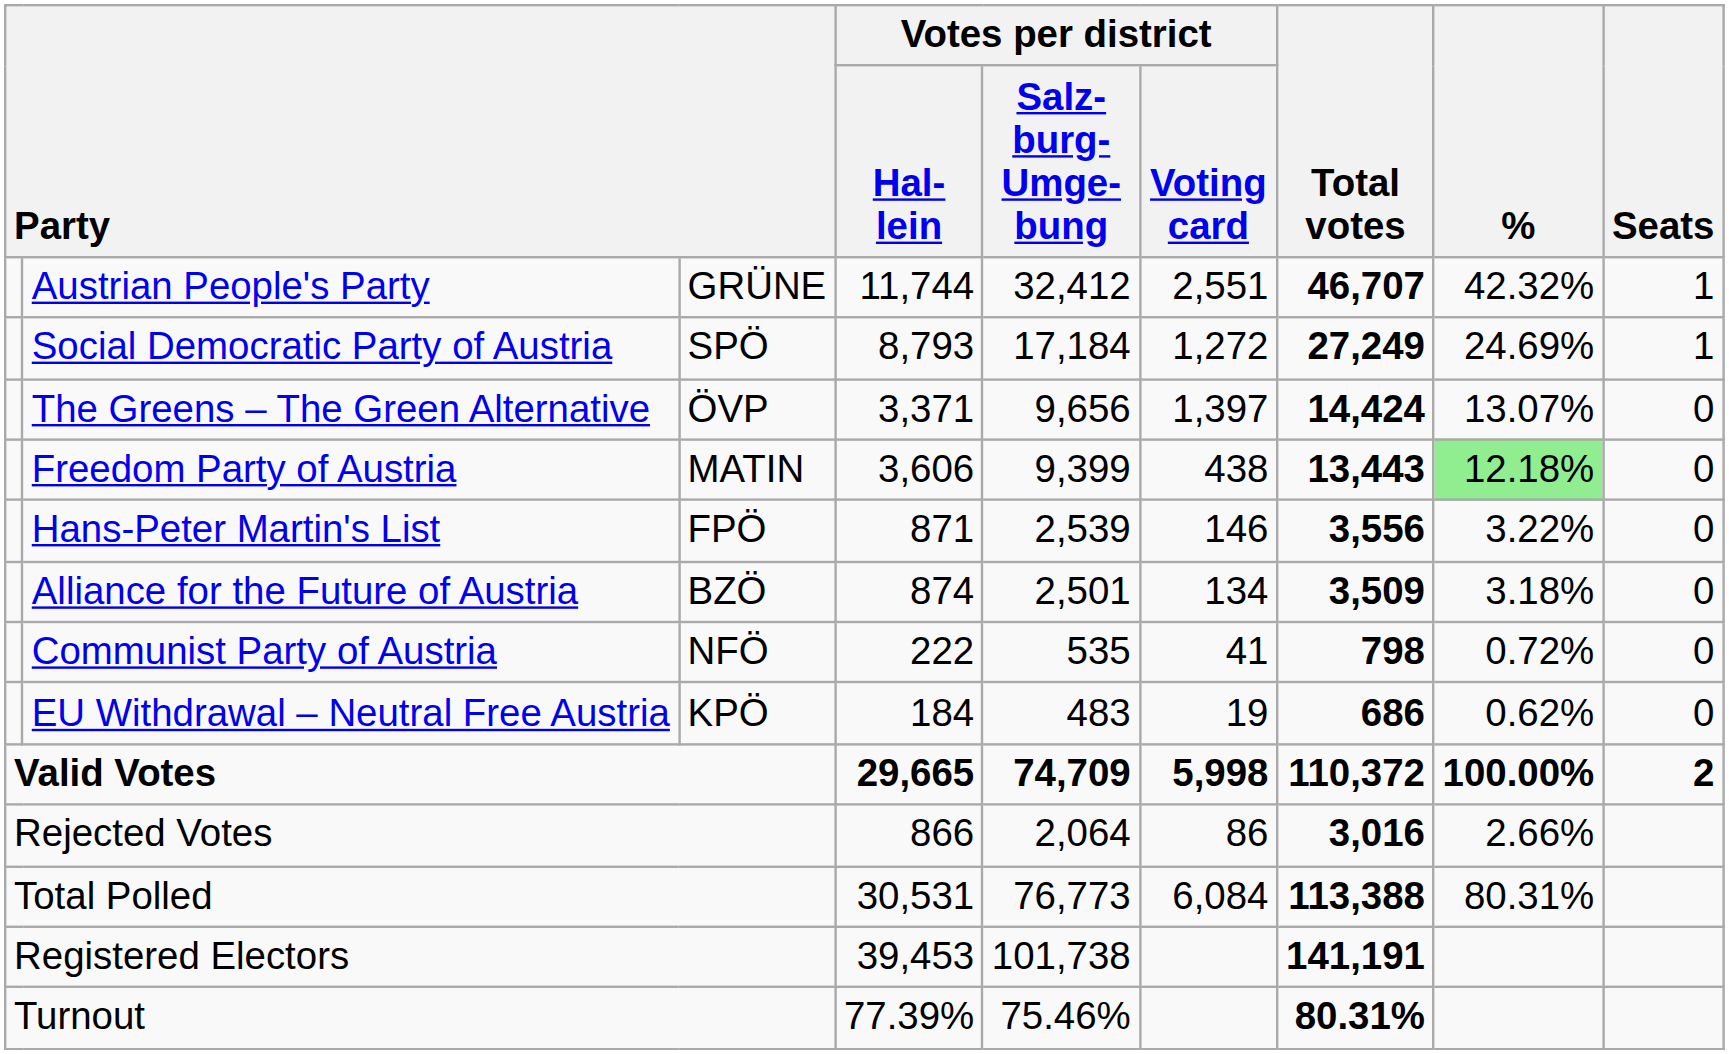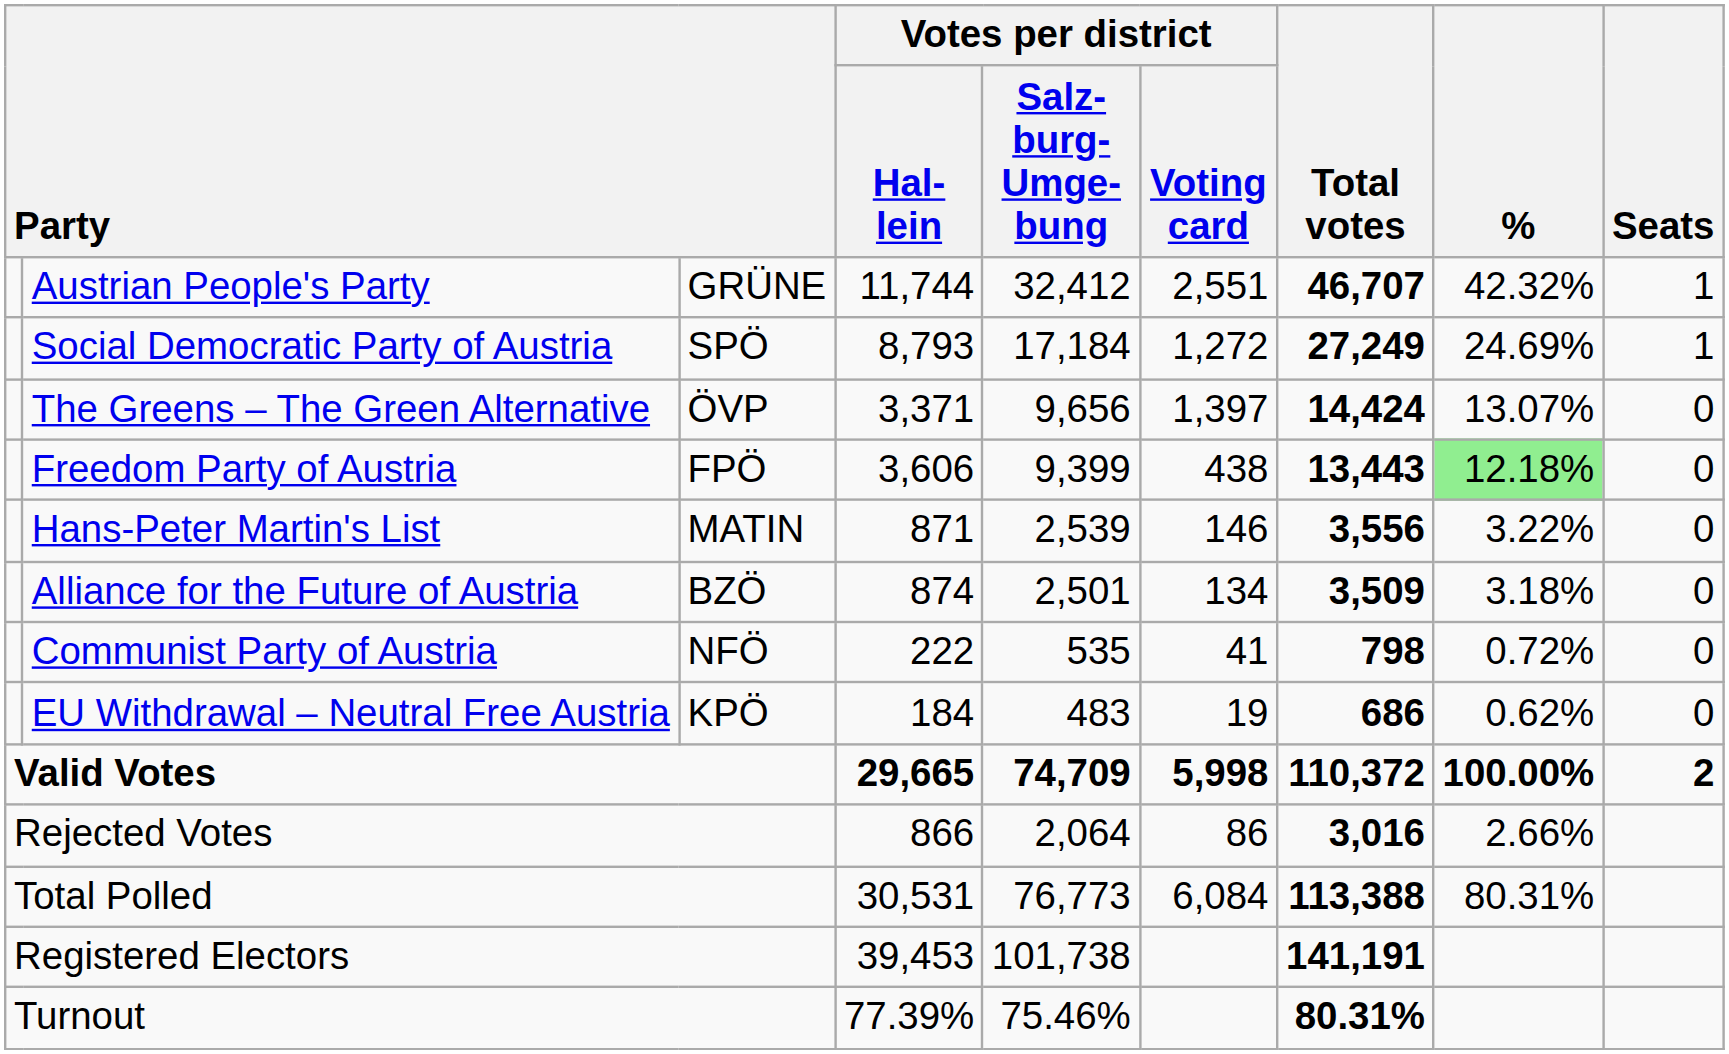(746, 469) MATIN -> (727, 469) FPÖ
(727, 529) FPÖ -> (746, 529) MATIN
